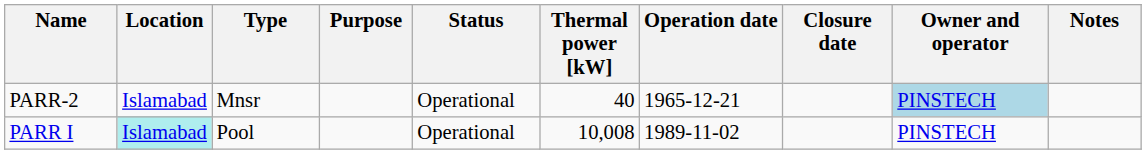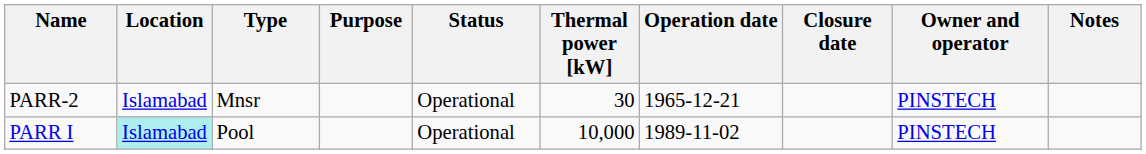(624, 100) 40 -> (624, 100) 30
(947, 100) lightblue background -> (947, 100) no background
(606, 132) 10,008 -> (606, 132) 10,000
